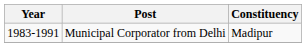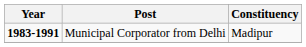(33, 33) normal -> (33, 33) bold
